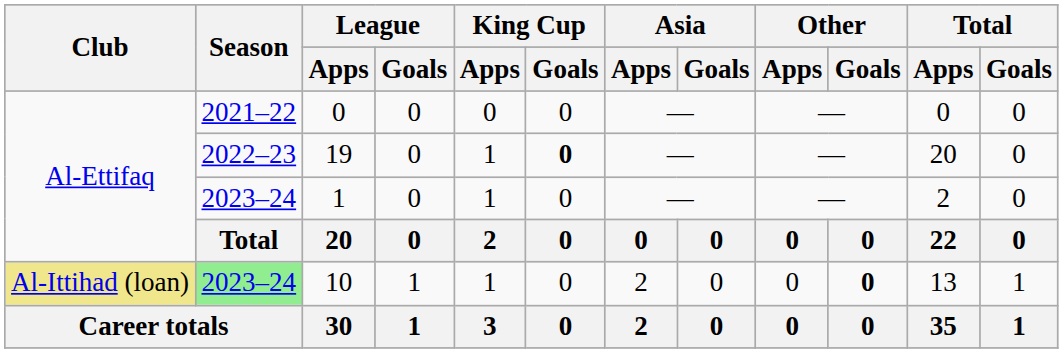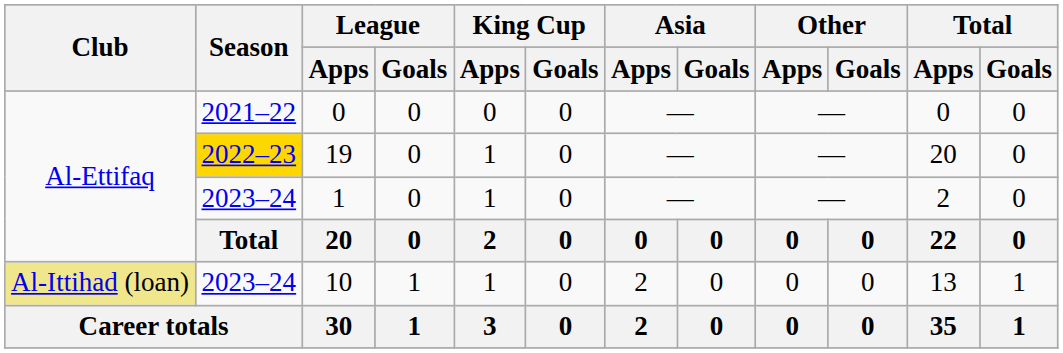(249, 154) no background -> (249, 154) gold background
(565, 154) bold -> (565, 154) normal
(249, 283) lightgreen background -> (249, 283) no background
(868, 283) bold -> (868, 283) normal
